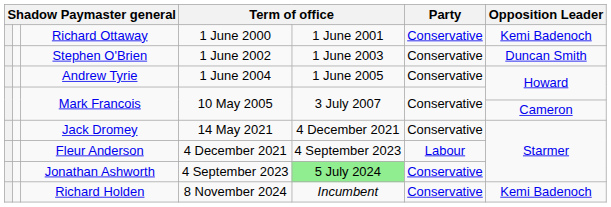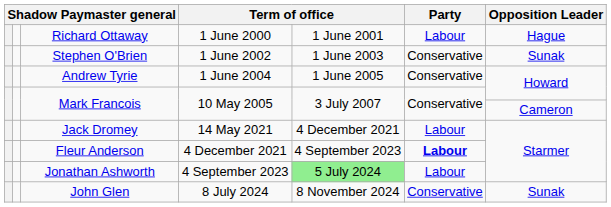(445, 35) Conservative -> (445, 35) Labour
(546, 35) Kemi Badenoch -> (546, 35) Hague
(546, 55) Duncan Smith -> (546, 55) Sunak
(445, 130) Conservative -> (445, 130) Labour
(445, 151) normal -> (445, 151) bold
(445, 171) Conservative -> (445, 171) Labour
+ row: (100, 192)
- row: (100, 192)
